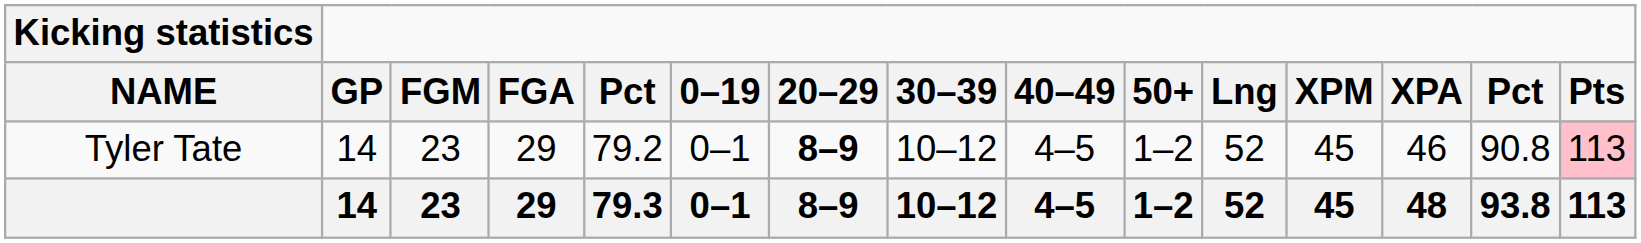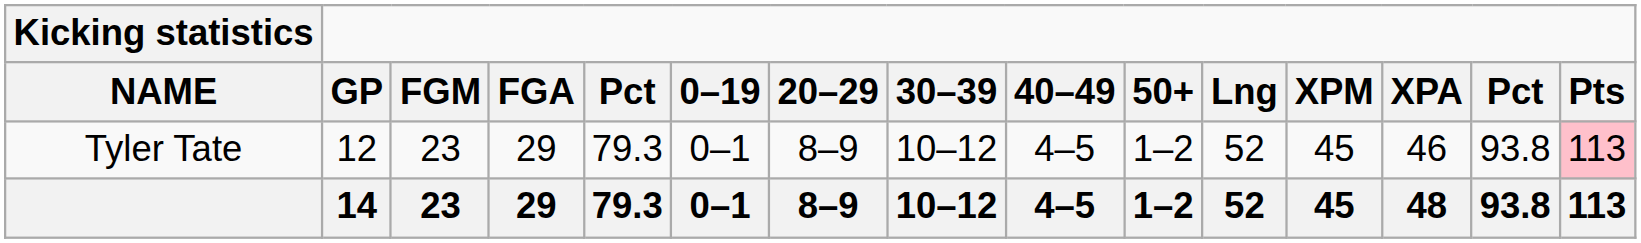(357, 149) 14 -> (357, 149) 12
(627, 149) 79.2 -> (627, 149) 79.3
(828, 149) bold -> (828, 149) normal
(1515, 149) 90.8 -> (1515, 149) 93.8
